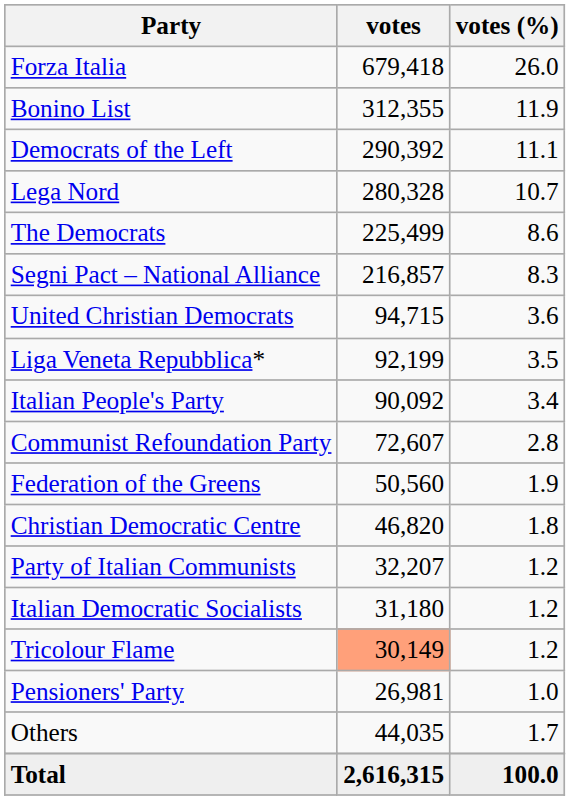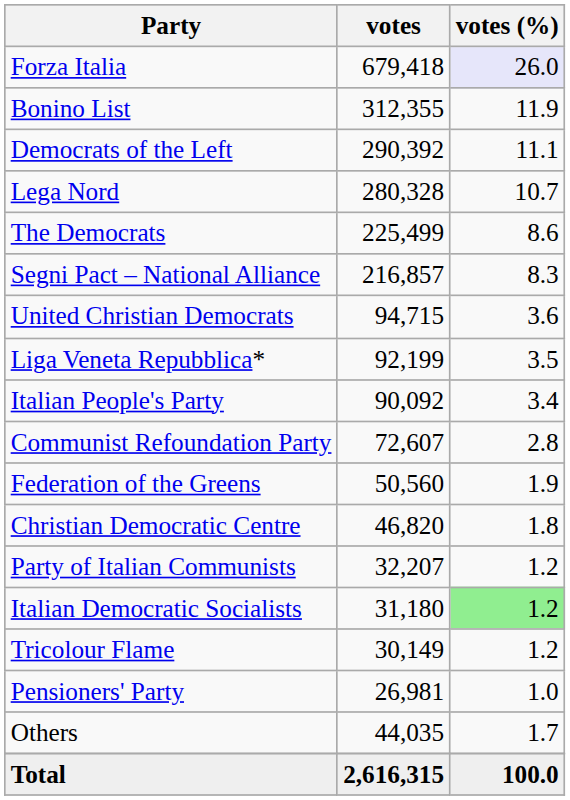(537, 67) no background -> (537, 67) lavender background
(543, 607) no background -> (543, 607) lightgreen background
(409, 649) lightsalmon background -> (409, 649) no background
